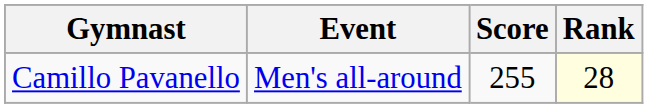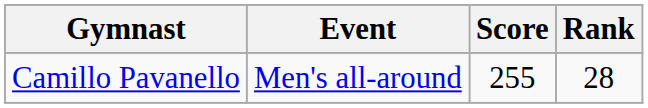(599, 77) lightyellow background -> (599, 77) no background
